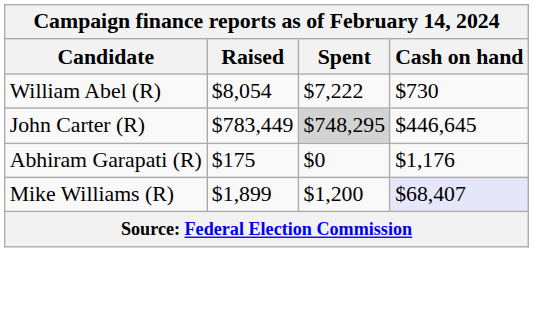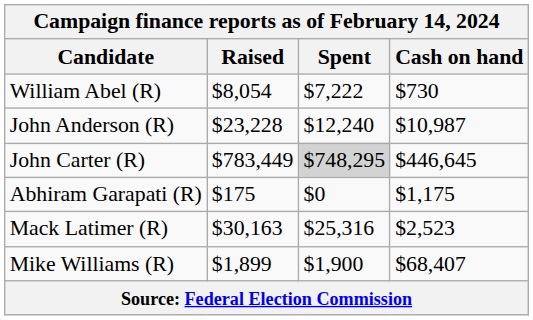+ row: (92, 125)
(425, 159) $1,176 -> (425, 194) $1,175
+ row: (89, 228)
(333, 194) $1,200 -> (333, 263) $1,900
(430, 194) lavender background -> (430, 263) no background
